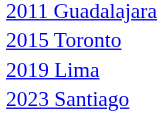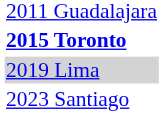(64, 40) normal -> (66, 40) bold
(53, 69) no background -> (53, 69) lightgrey background
